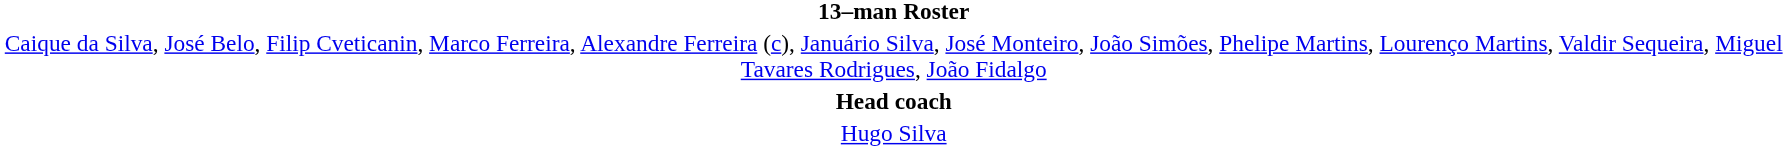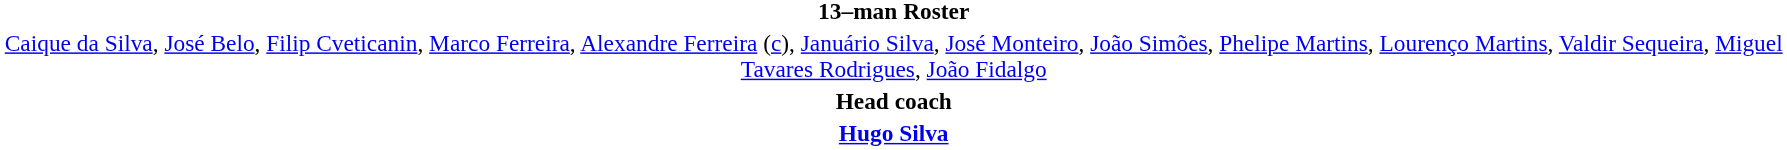(894, 133) normal -> (894, 133) bold
